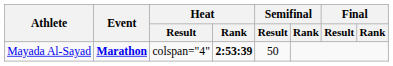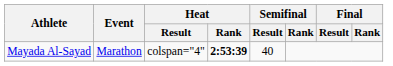(122, 51) bold -> (119, 51) normal
(273, 51) 50 -> (268, 51) 40
